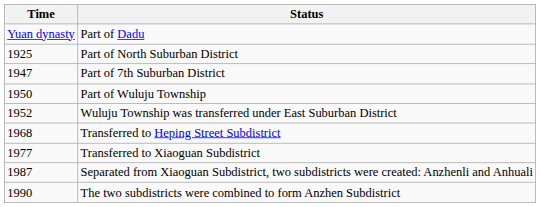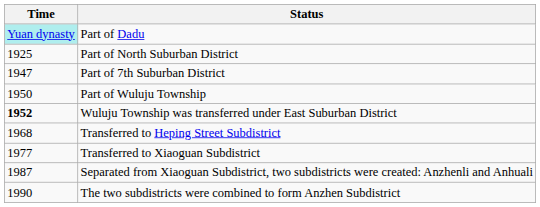(41, 34) no background -> (41, 34) paleturquoise background
(20, 113) normal -> (20, 113) bold
